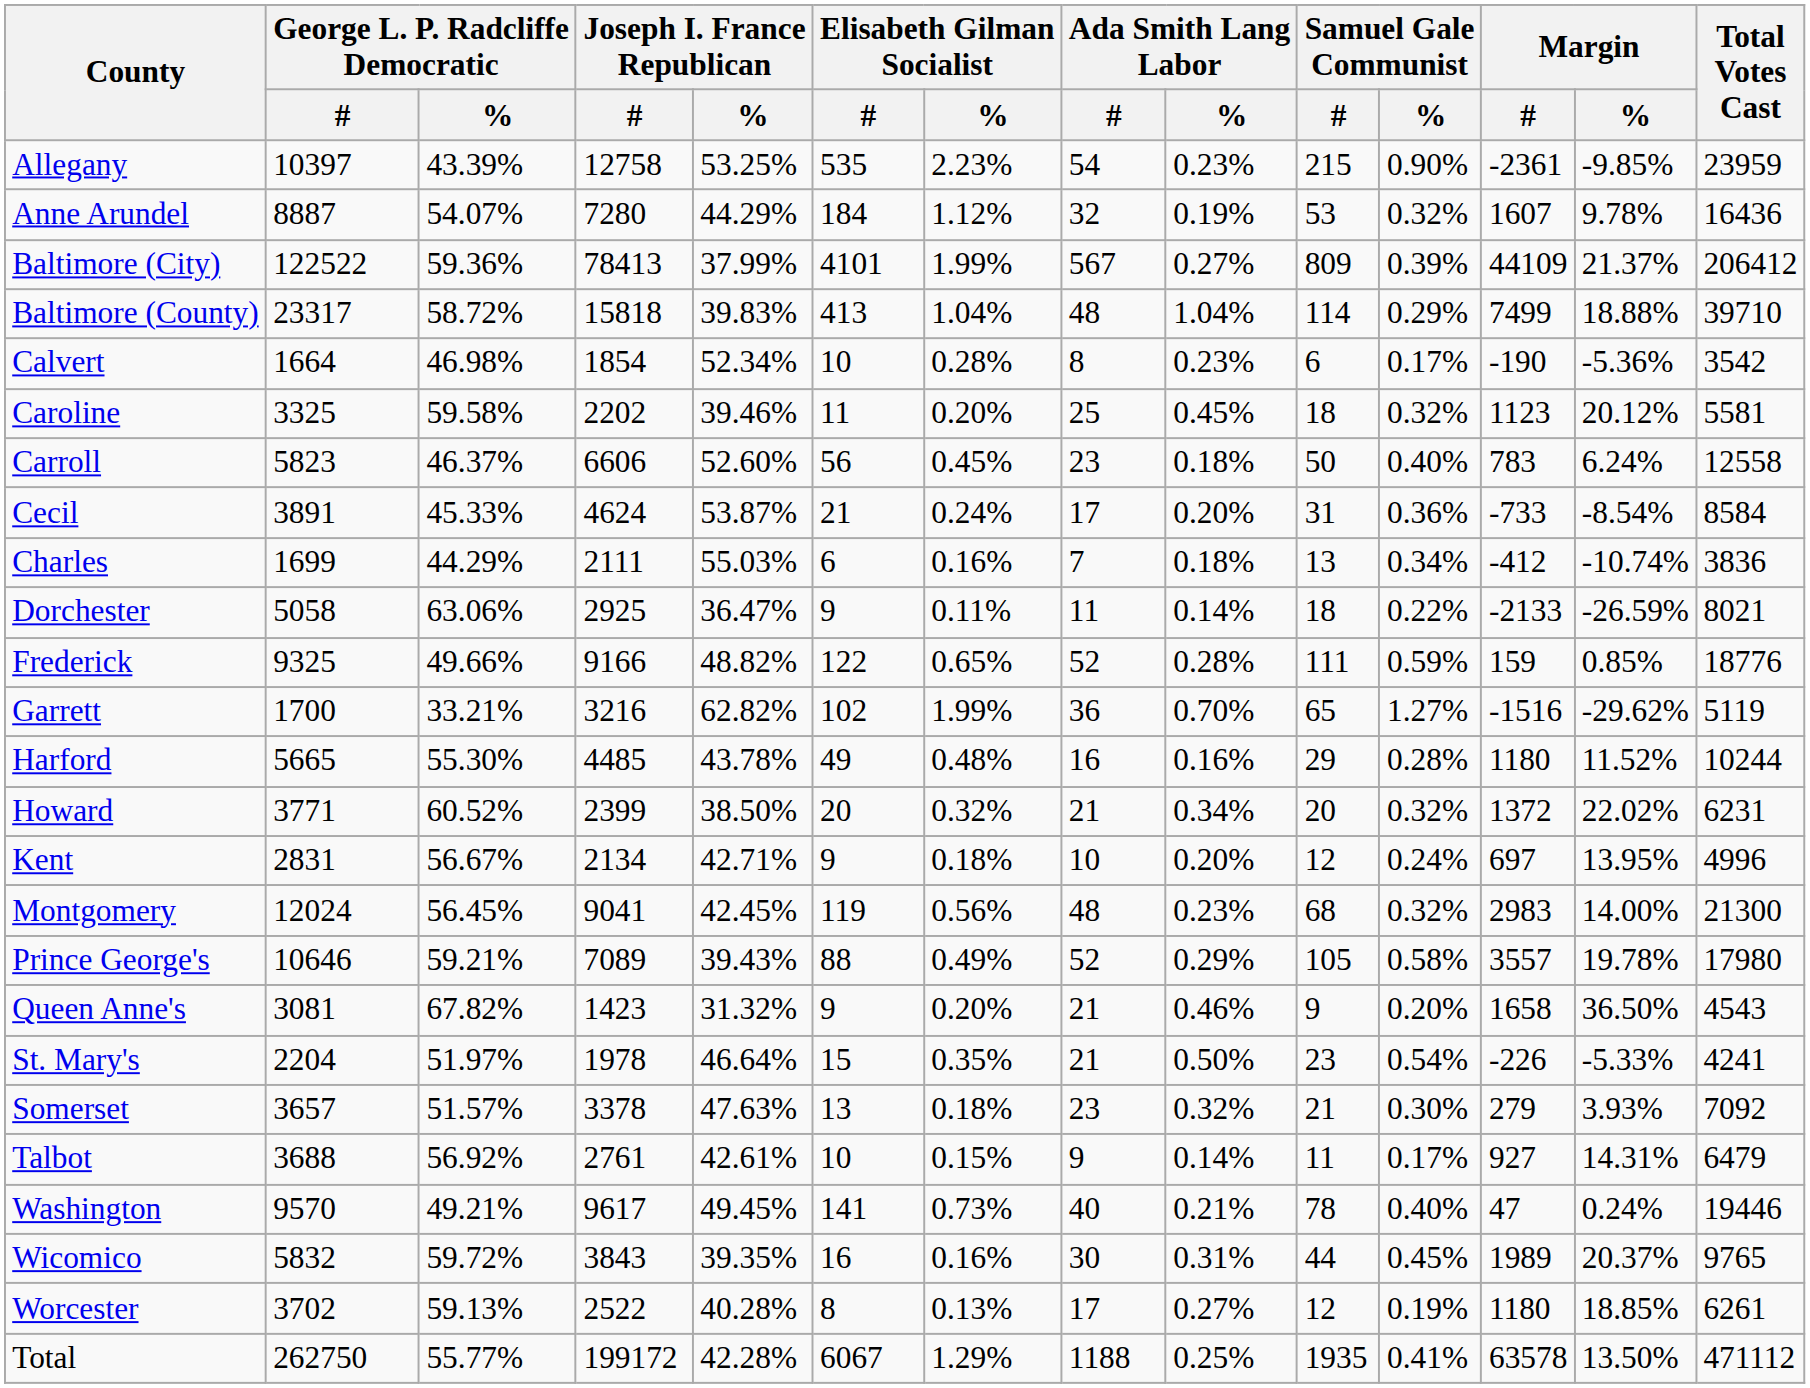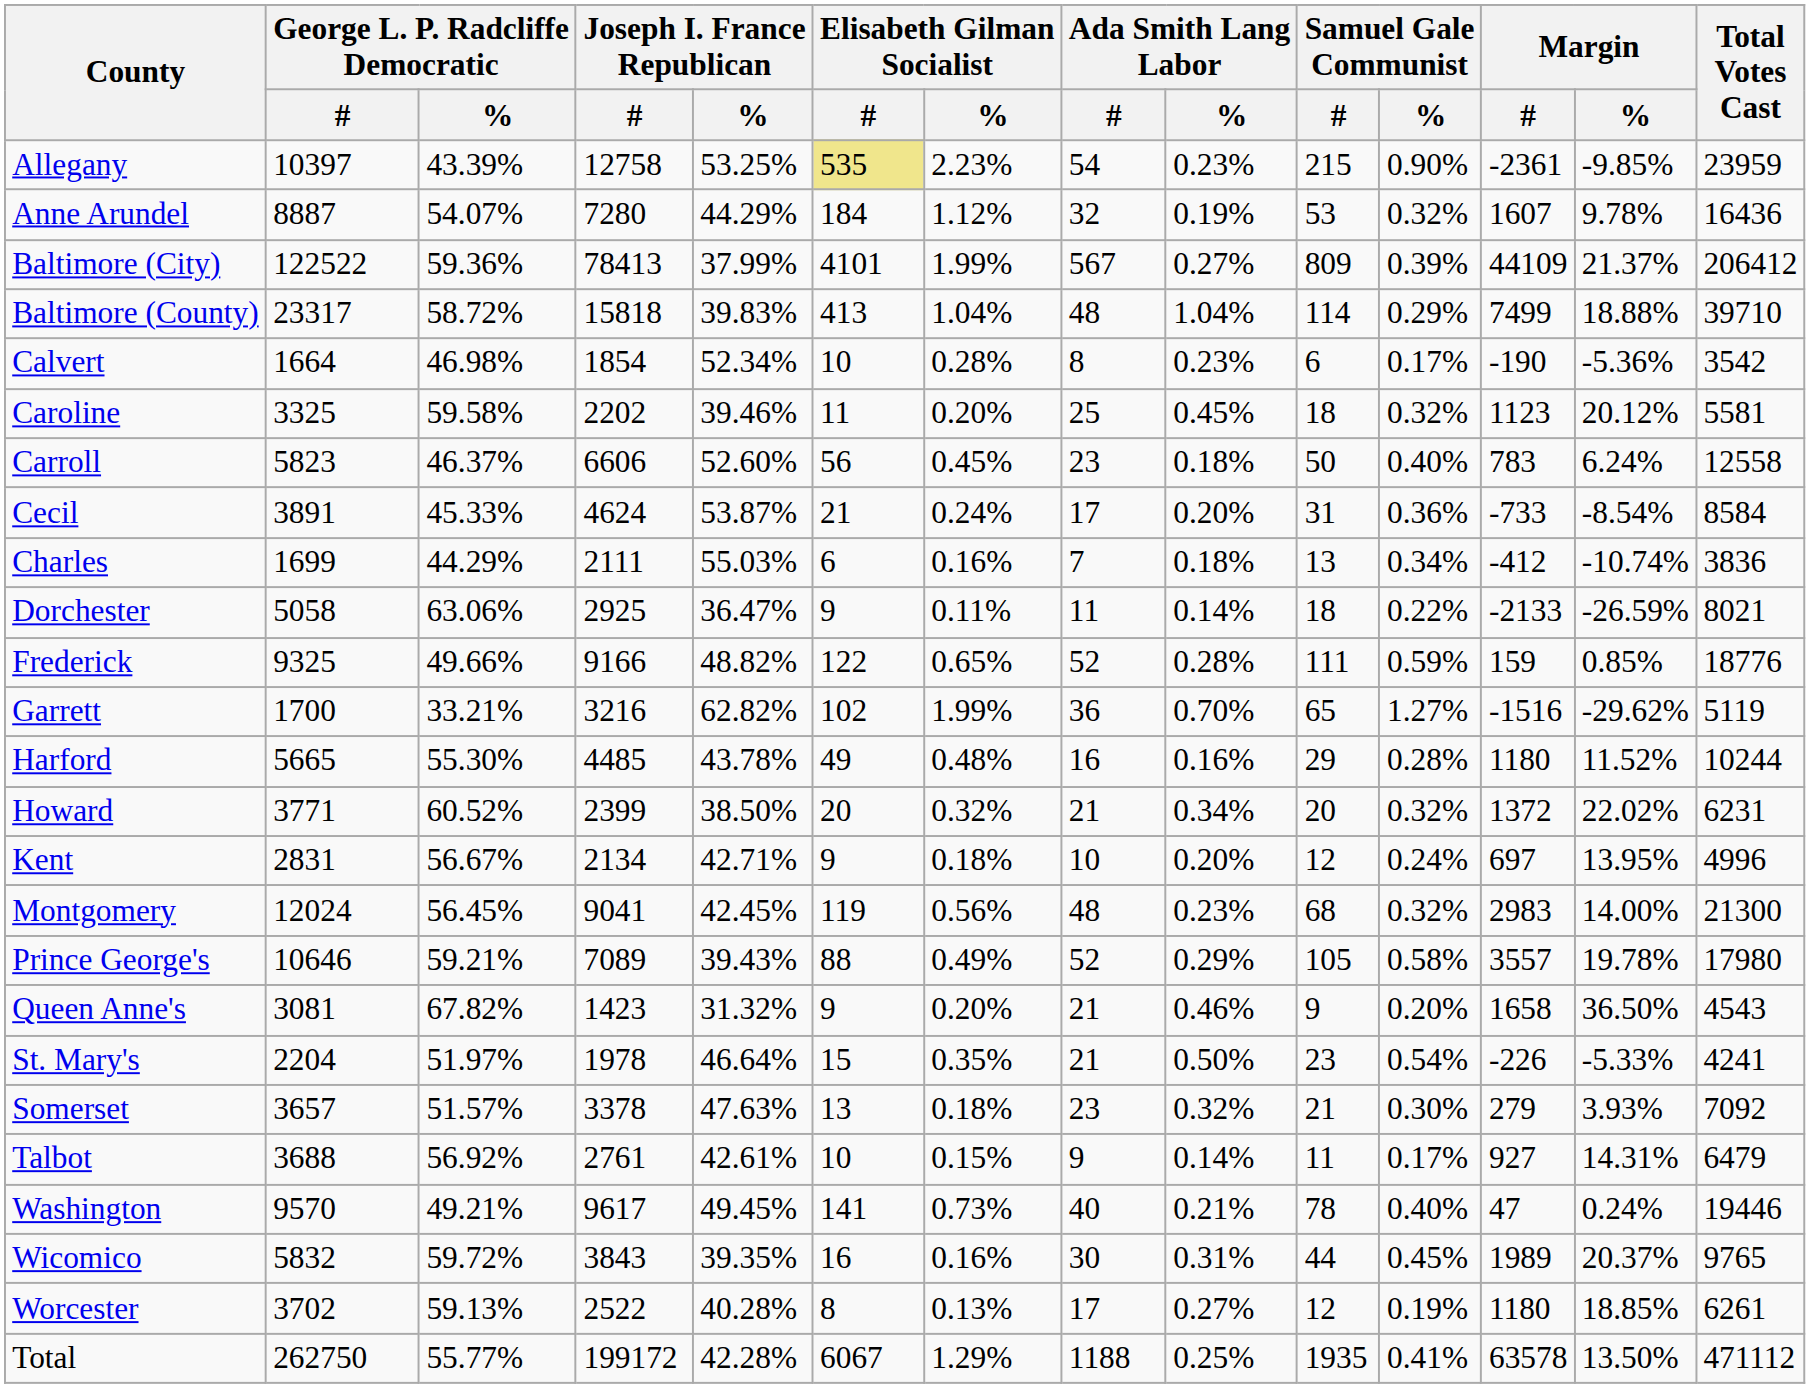(844, 164) no background -> (844, 164) khaki background
